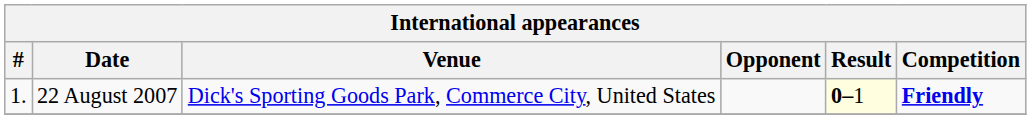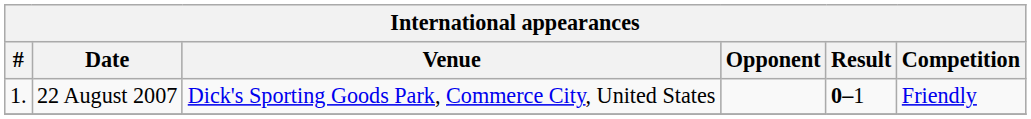(848, 96) lightyellow background -> (848, 96) no background
(942, 96) bold -> (939, 96) normal
